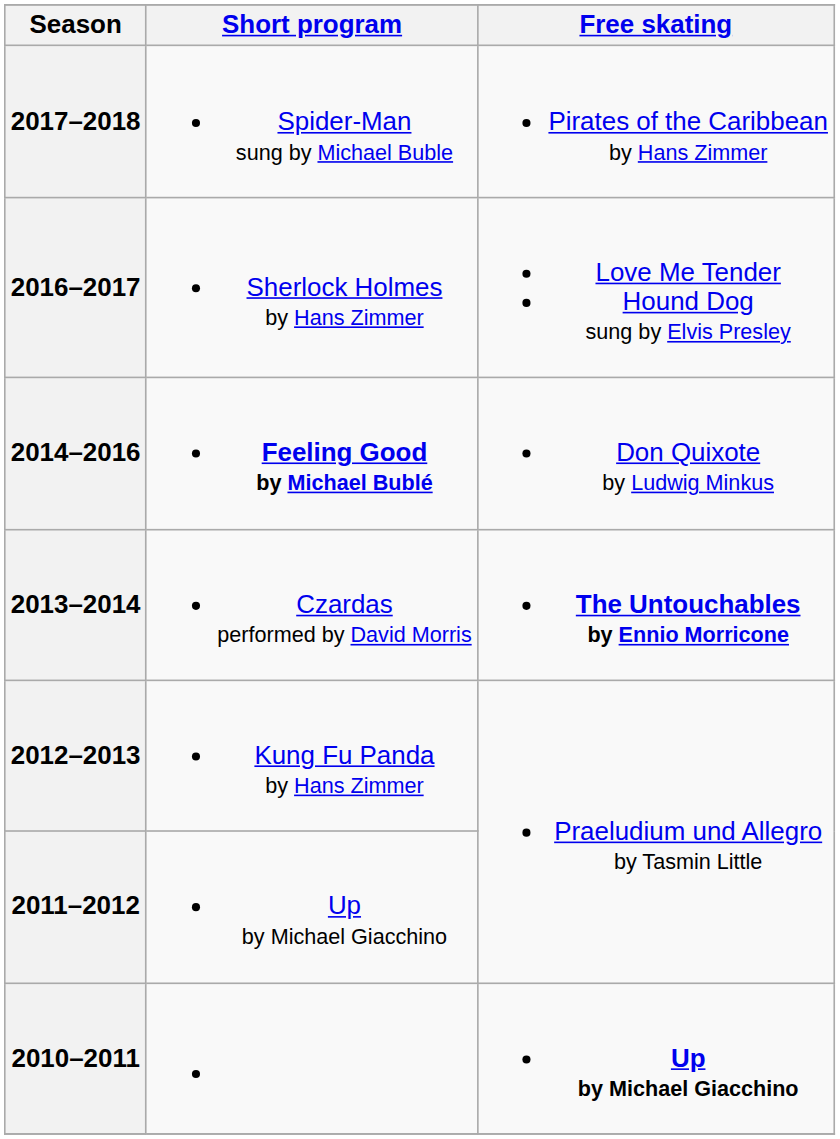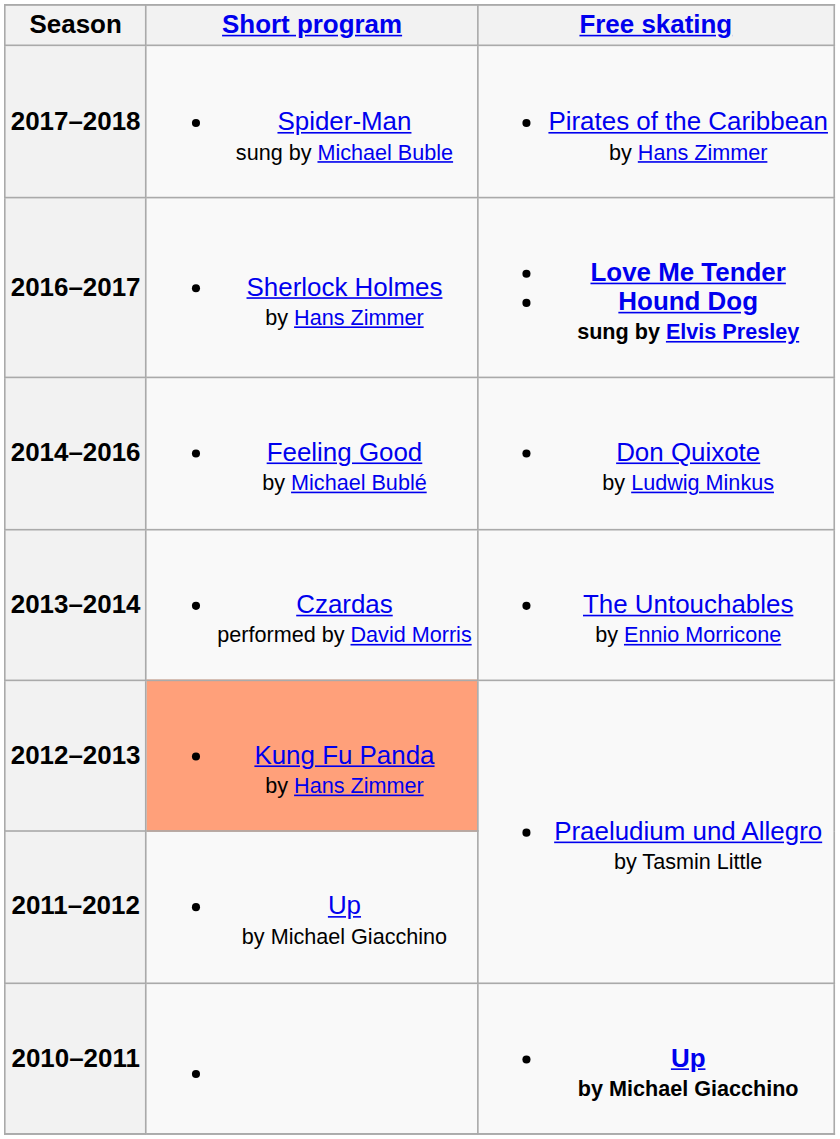(656, 302) normal -> (656, 302) bold
(312, 468) bold -> (312, 468) normal
(656, 619) bold -> (656, 619) normal
(312, 770) no background -> (312, 770) lightsalmon background
